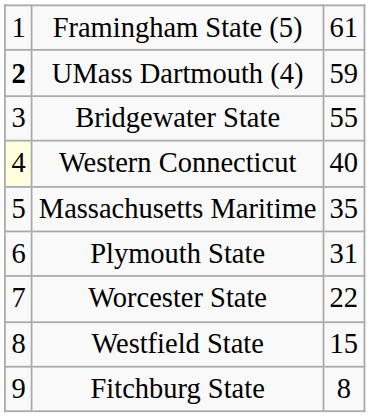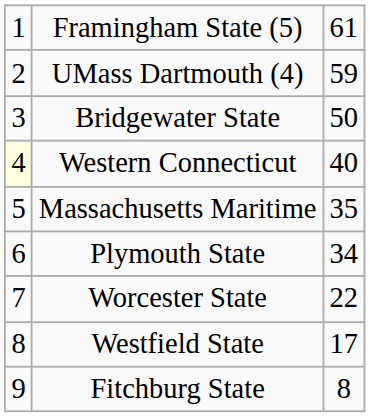(19, 72) bold -> (19, 72) normal
(344, 117) 55 -> (344, 117) 50
(344, 253) 31 -> (344, 253) 34
(344, 343) 15 -> (344, 343) 17
